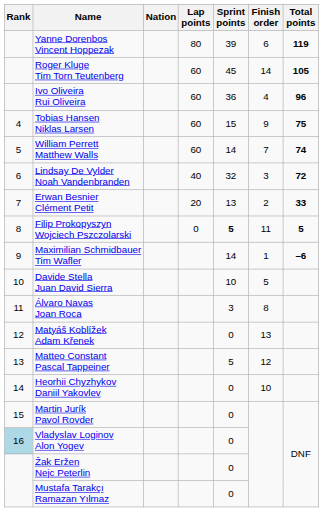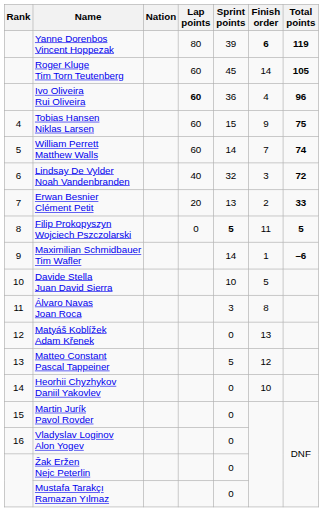(266, 44) normal -> (266, 44) bold
(196, 97) normal -> (196, 97) bold
(18, 441) lightblue background -> (18, 441) no background
